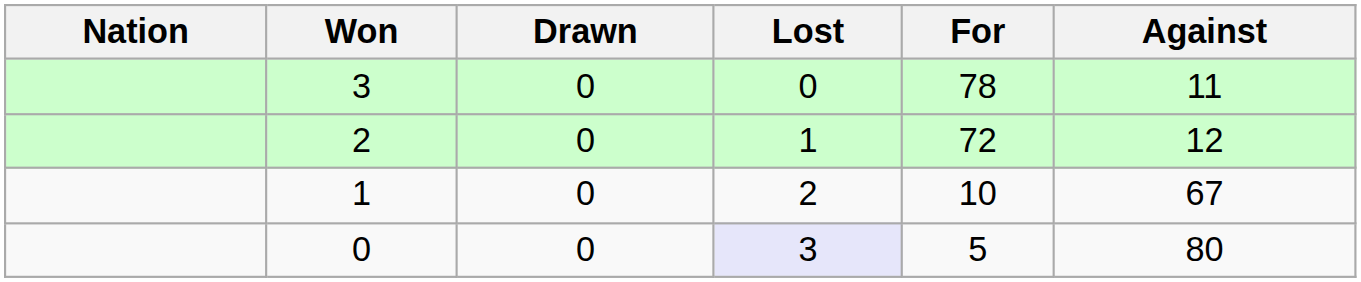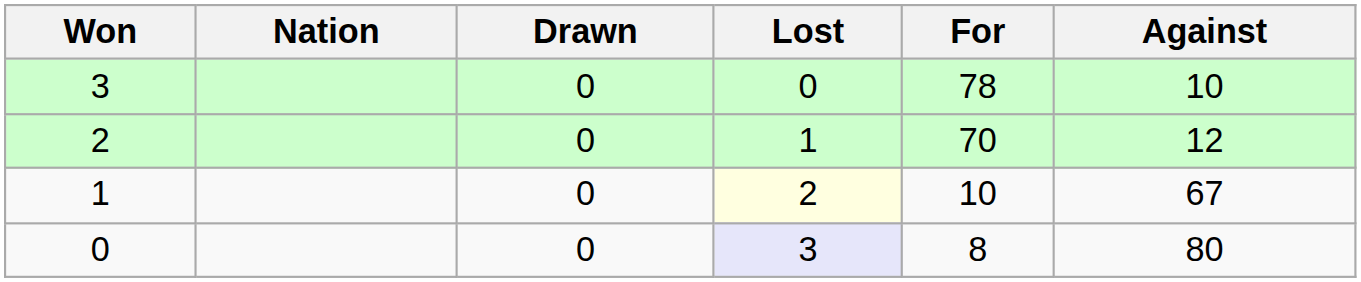columns swapped: (136, 31) <-> (362, 31)
(1204, 85) 11 -> (1204, 85) 10
(978, 140) 72 -> (978, 140) 70
(808, 194) no background -> (808, 194) lightyellow background
(978, 248) 5 -> (978, 248) 8
